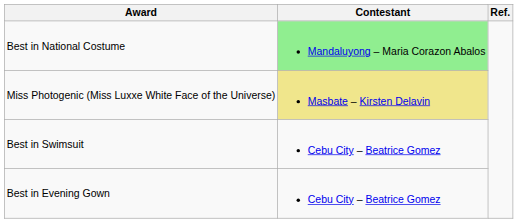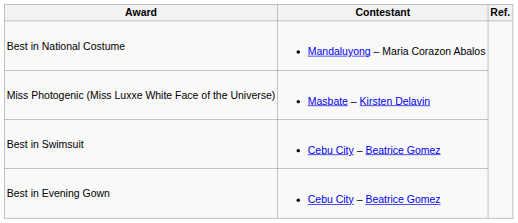(383, 52) lightgreen background -> (383, 52) no background
(383, 101) khaki background -> (383, 101) no background
